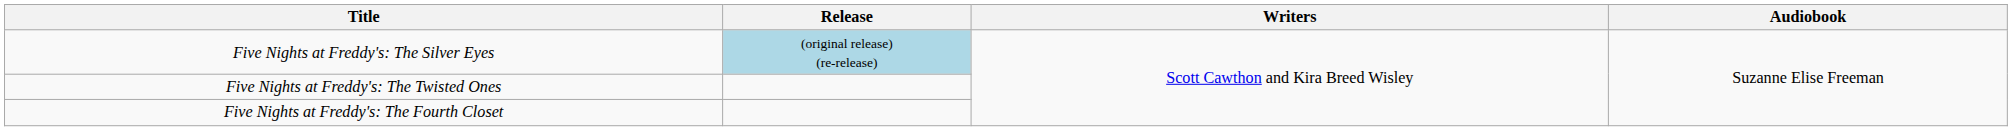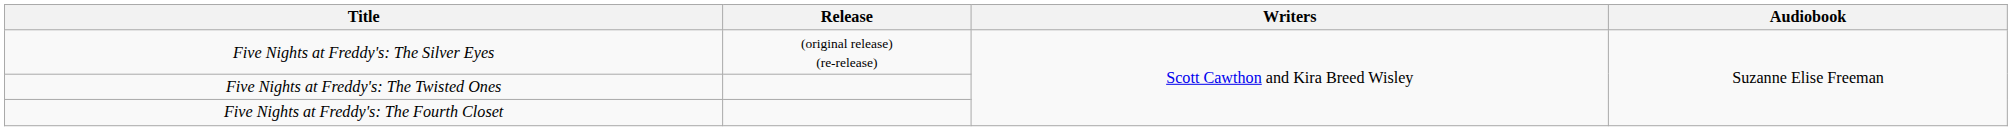(847, 53) lightblue background -> (847, 53) no background
